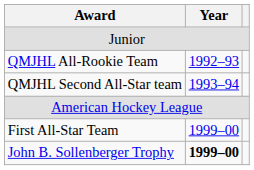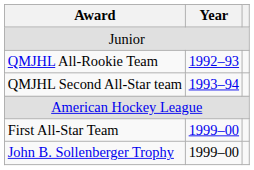(214, 152) bold -> (214, 152) normal
